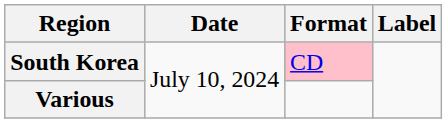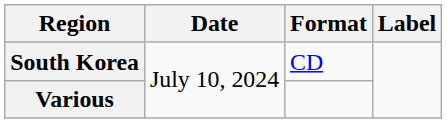(307, 61) pink background -> (307, 61) no background
